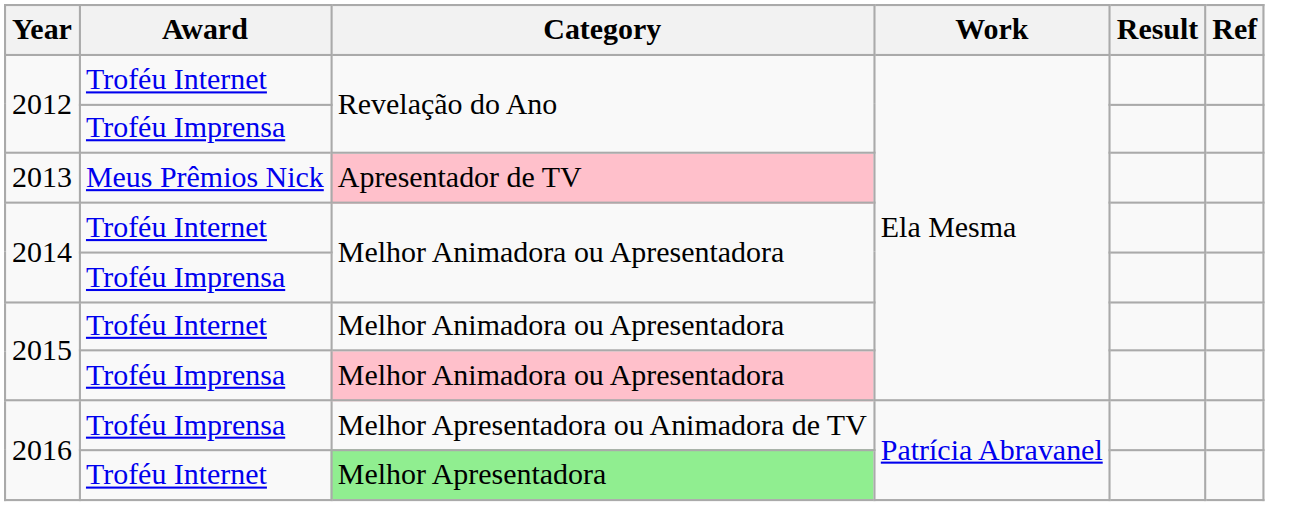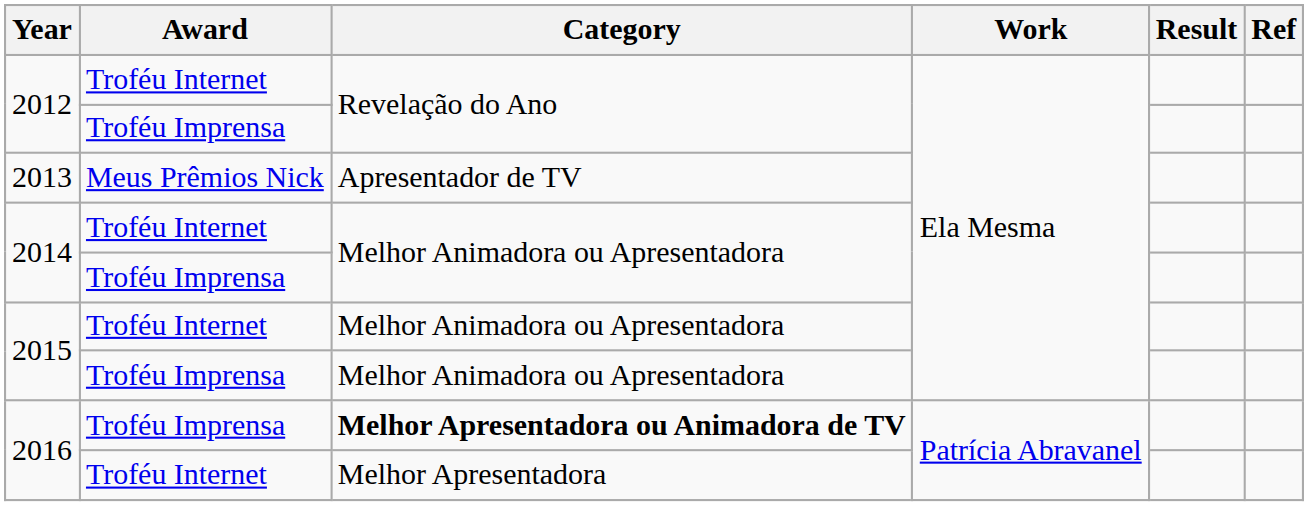(460, 177) pink background -> (460, 177) no background
(561, 375) pink background -> (561, 375) no background
(602, 424) normal -> (622, 424) bold
(472, 474) lightgreen background -> (472, 474) no background
